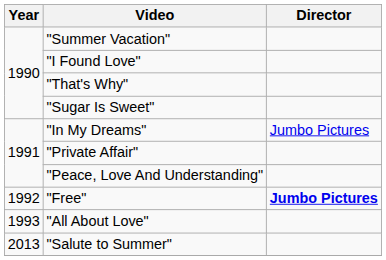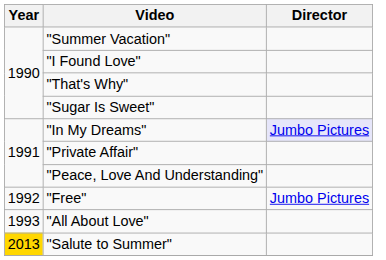(319, 130) no background -> (319, 130) lavender background
(324, 198) bold -> (319, 198) normal
(24, 244) no background -> (24, 244) gold background
